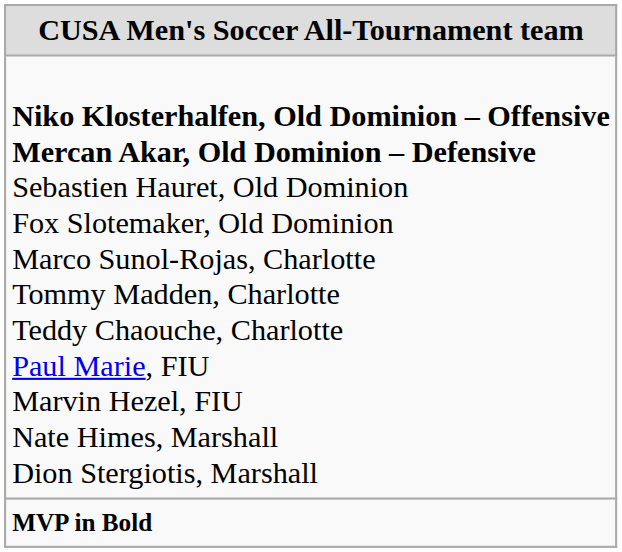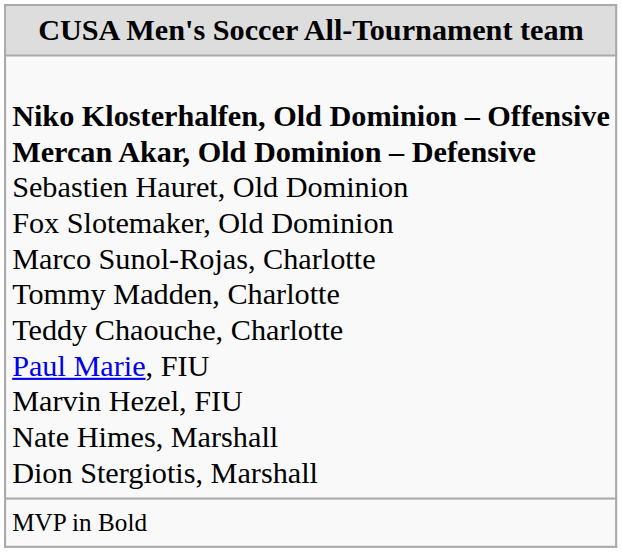(82, 522) bold -> (80, 524) normal
